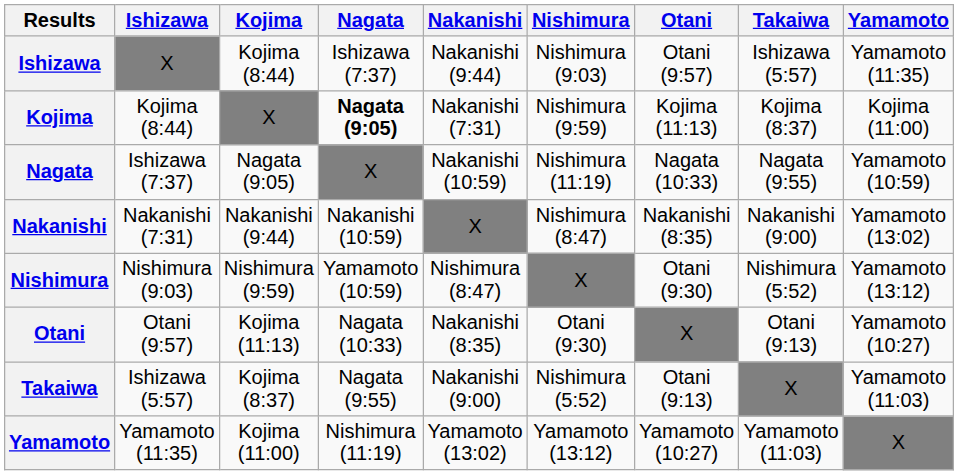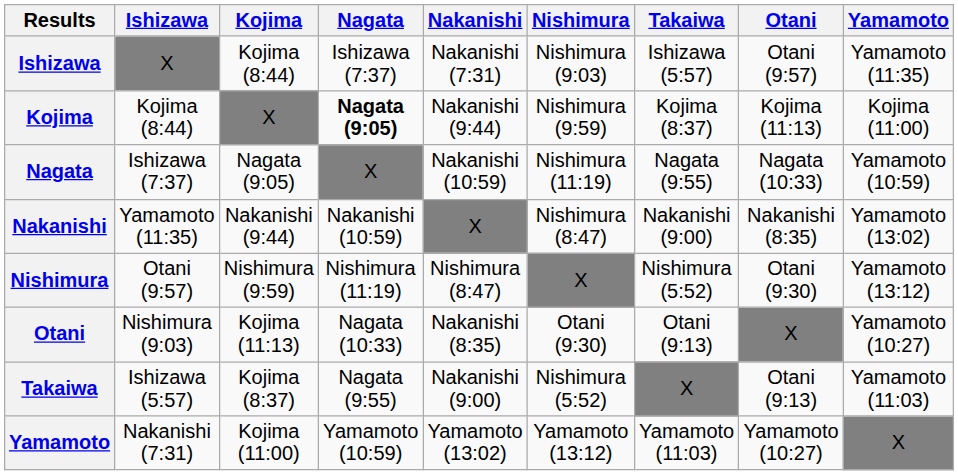columns swapped: (687, 20) <-> (791, 20)
(475, 63) Nakanishi (9:44) -> (475, 63) Nakanishi (7:31)
(475, 117) Nakanishi (7:31) -> (475, 117) Nakanishi (9:44)
(167, 225) Nakanishi (7:31) -> (167, 225) Yamamoto (11:35)
(167, 280) Nishimura (9:03) -> (167, 280) Otani (9:57)
(371, 280) Yamamoto (10:59) -> (371, 280) Nishimura (11:19)
(167, 334) Otani (9:57) -> (167, 334) Nishimura (9:03)
(167, 442) Yamamoto (11:35) -> (167, 442) Nakanishi (7:31)
(371, 442) Nishimura (11:19) -> (371, 442) Yamamoto (10:59)
